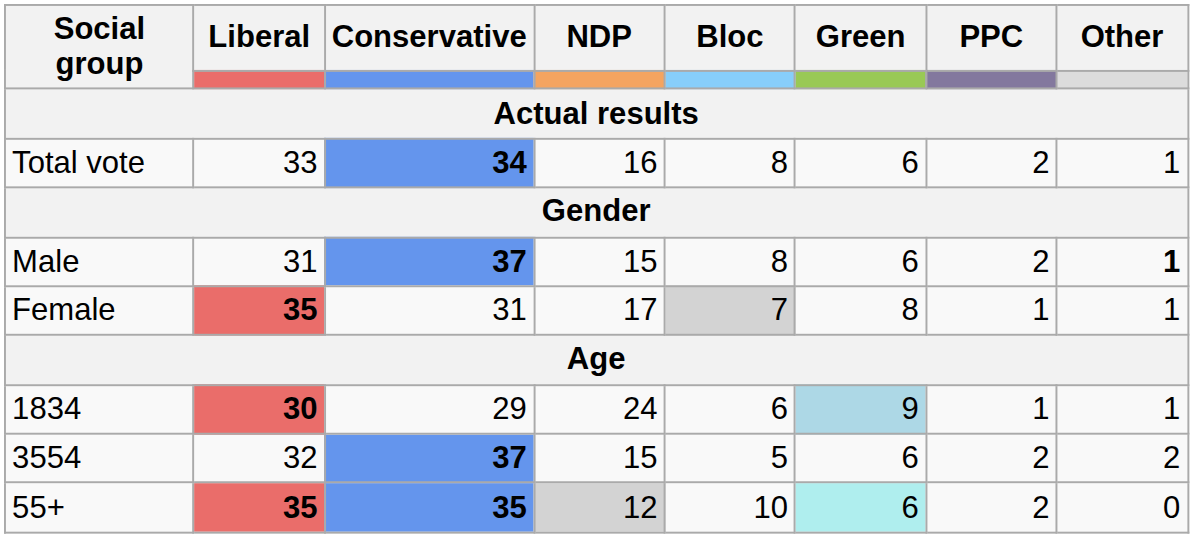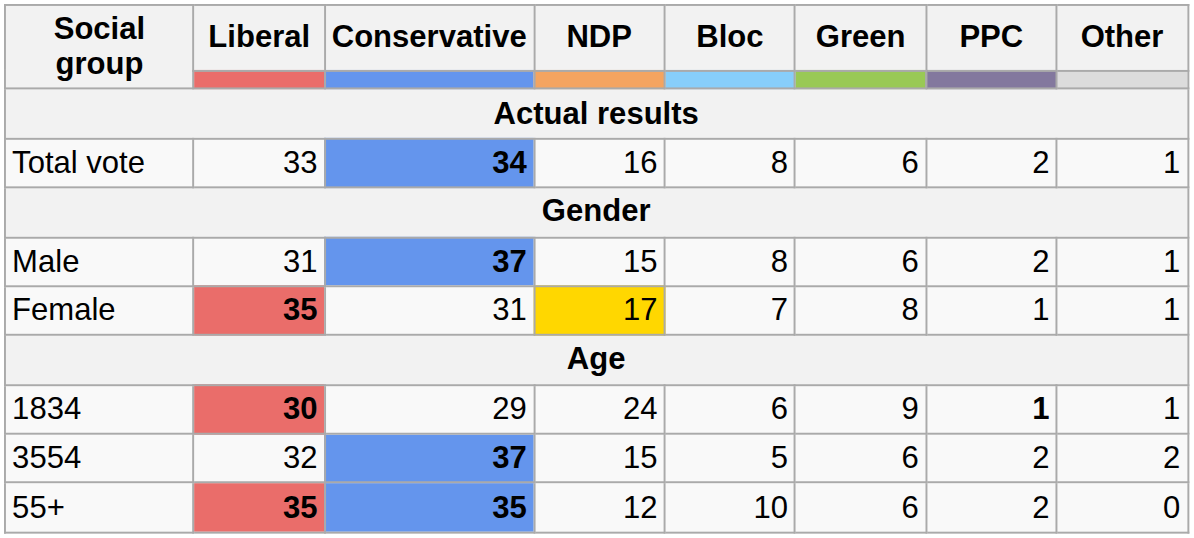(1172, 260) bold -> (1172, 260) normal
(640, 310) no background -> (640, 310) gold background
(779, 310) lightgrey background -> (779, 310) no background
(910, 408) lightblue background -> (910, 408) no background
(1041, 408) normal -> (1041, 408) bold
(640, 507) lightgrey background -> (640, 507) no background
(910, 507) paleturquoise background -> (910, 507) no background
